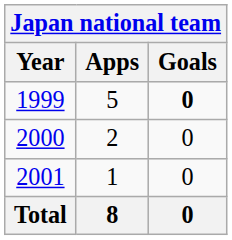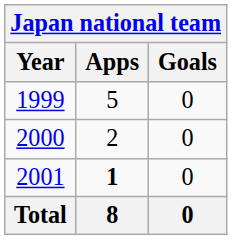(187, 100) bold -> (187, 100) normal
(112, 176) normal -> (112, 176) bold
